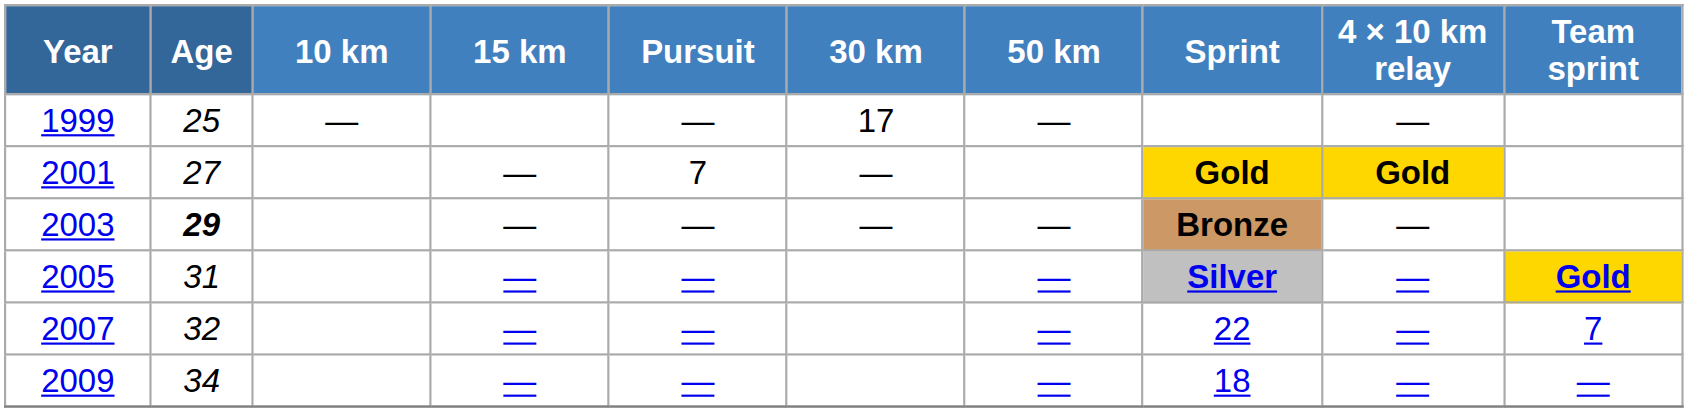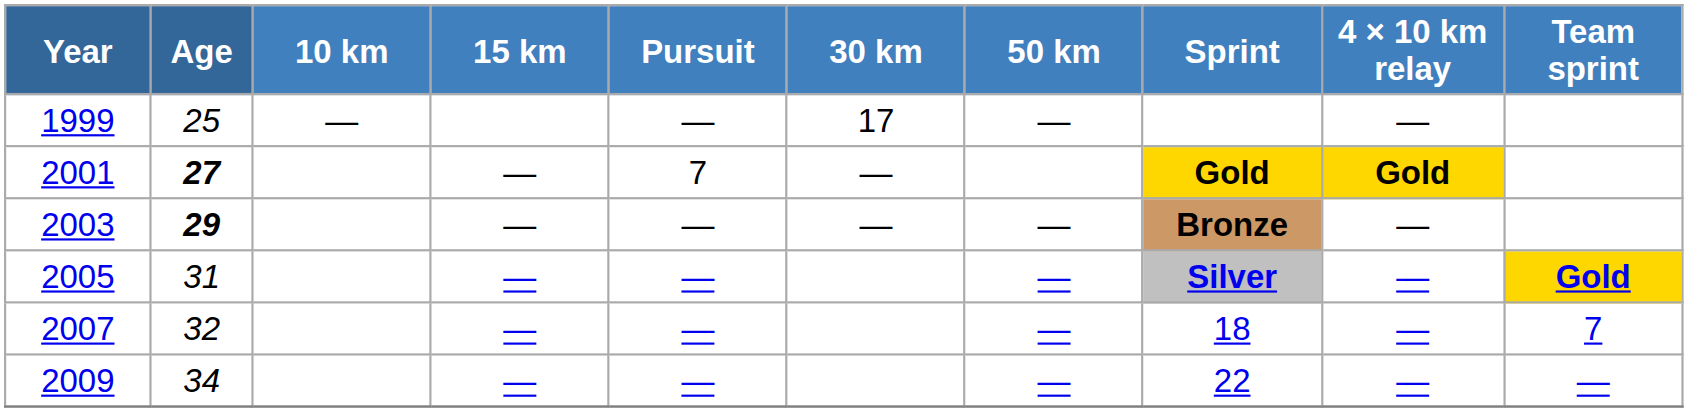(202, 173) normal -> (202, 173) bold
(1232, 329) 22 -> (1232, 329) 18
(1232, 382) 18 -> (1232, 382) 22
